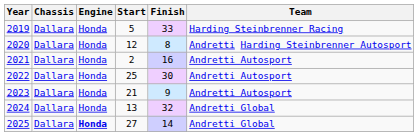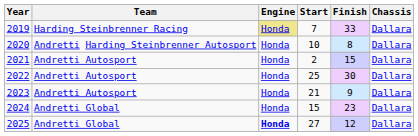columns swapped: (54, 12) <-> (300, 12)
(93, 28) no background -> (275, 28) khaki background
(132, 28) 5 -> (314, 28) 7
(132, 44) 12 -> (314, 44) 10
(168, 60) 16 -> (350, 60) 15
(132, 108) 13 -> (314, 108) 15
(168, 108) 32 -> (350, 108) 23
(168, 124) 14 -> (350, 124) 12
